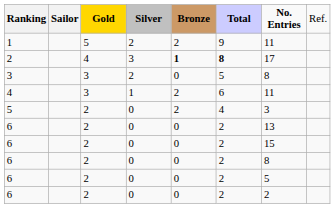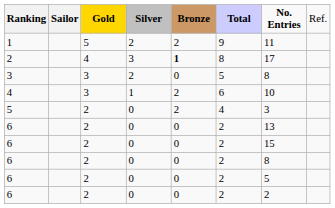(222, 59) bold -> (222, 59) normal
(269, 93) 11 -> (269, 93) 10
